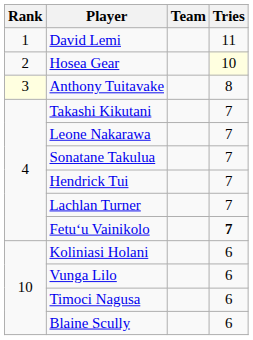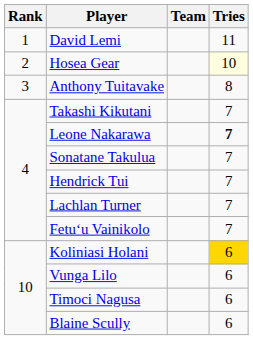(25, 87) lightyellow background -> (25, 87) no background
(229, 134) normal -> (229, 134) bold
(229, 228) bold -> (229, 228) normal
(229, 252) no background -> (229, 252) gold background
